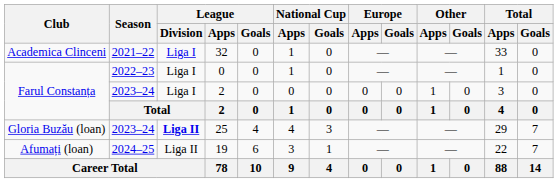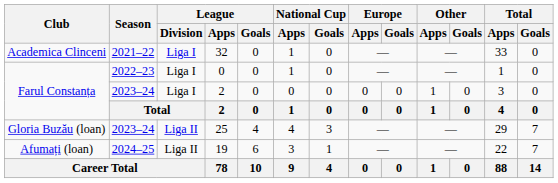(181, 129) bold -> (181, 129) normal
